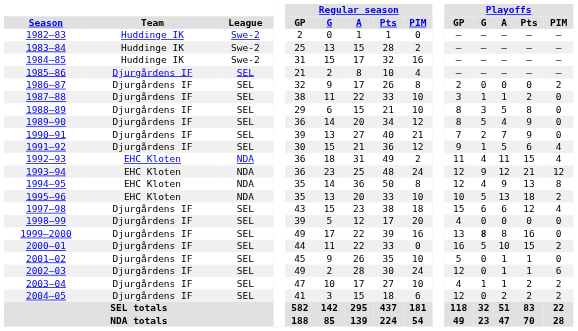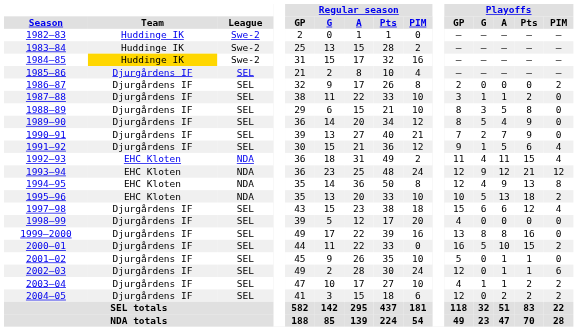(152, 60) no background -> (152, 60) gold background
(484, 234) bold -> (484, 234) normal
